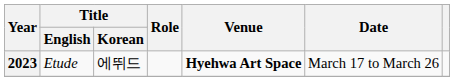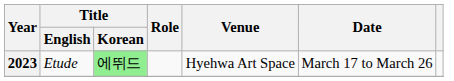(119, 63) no background -> (119, 63) lightgreen background
(244, 63) bold -> (240, 63) normal
